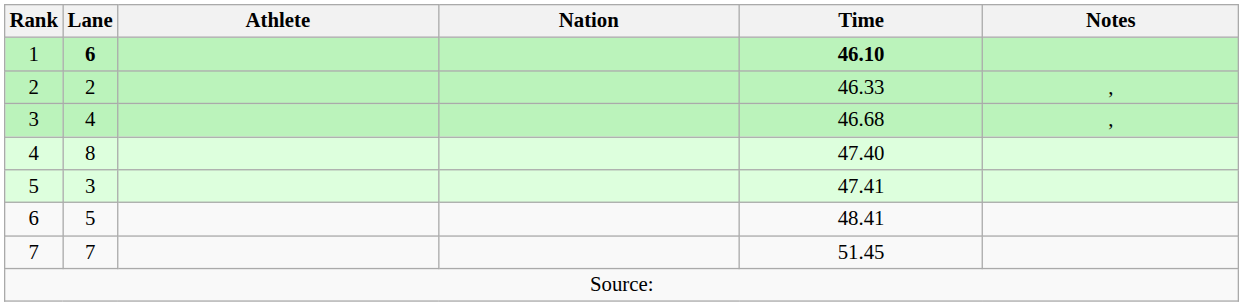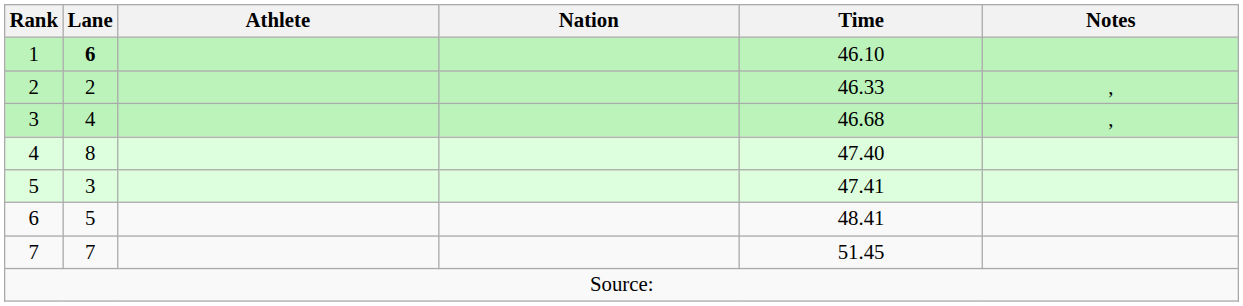(861, 53) bold -> (861, 53) normal
